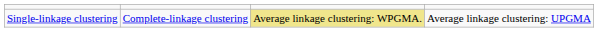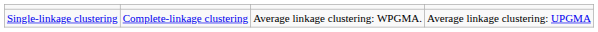(338, 18) khaki background -> (338, 18) no background
